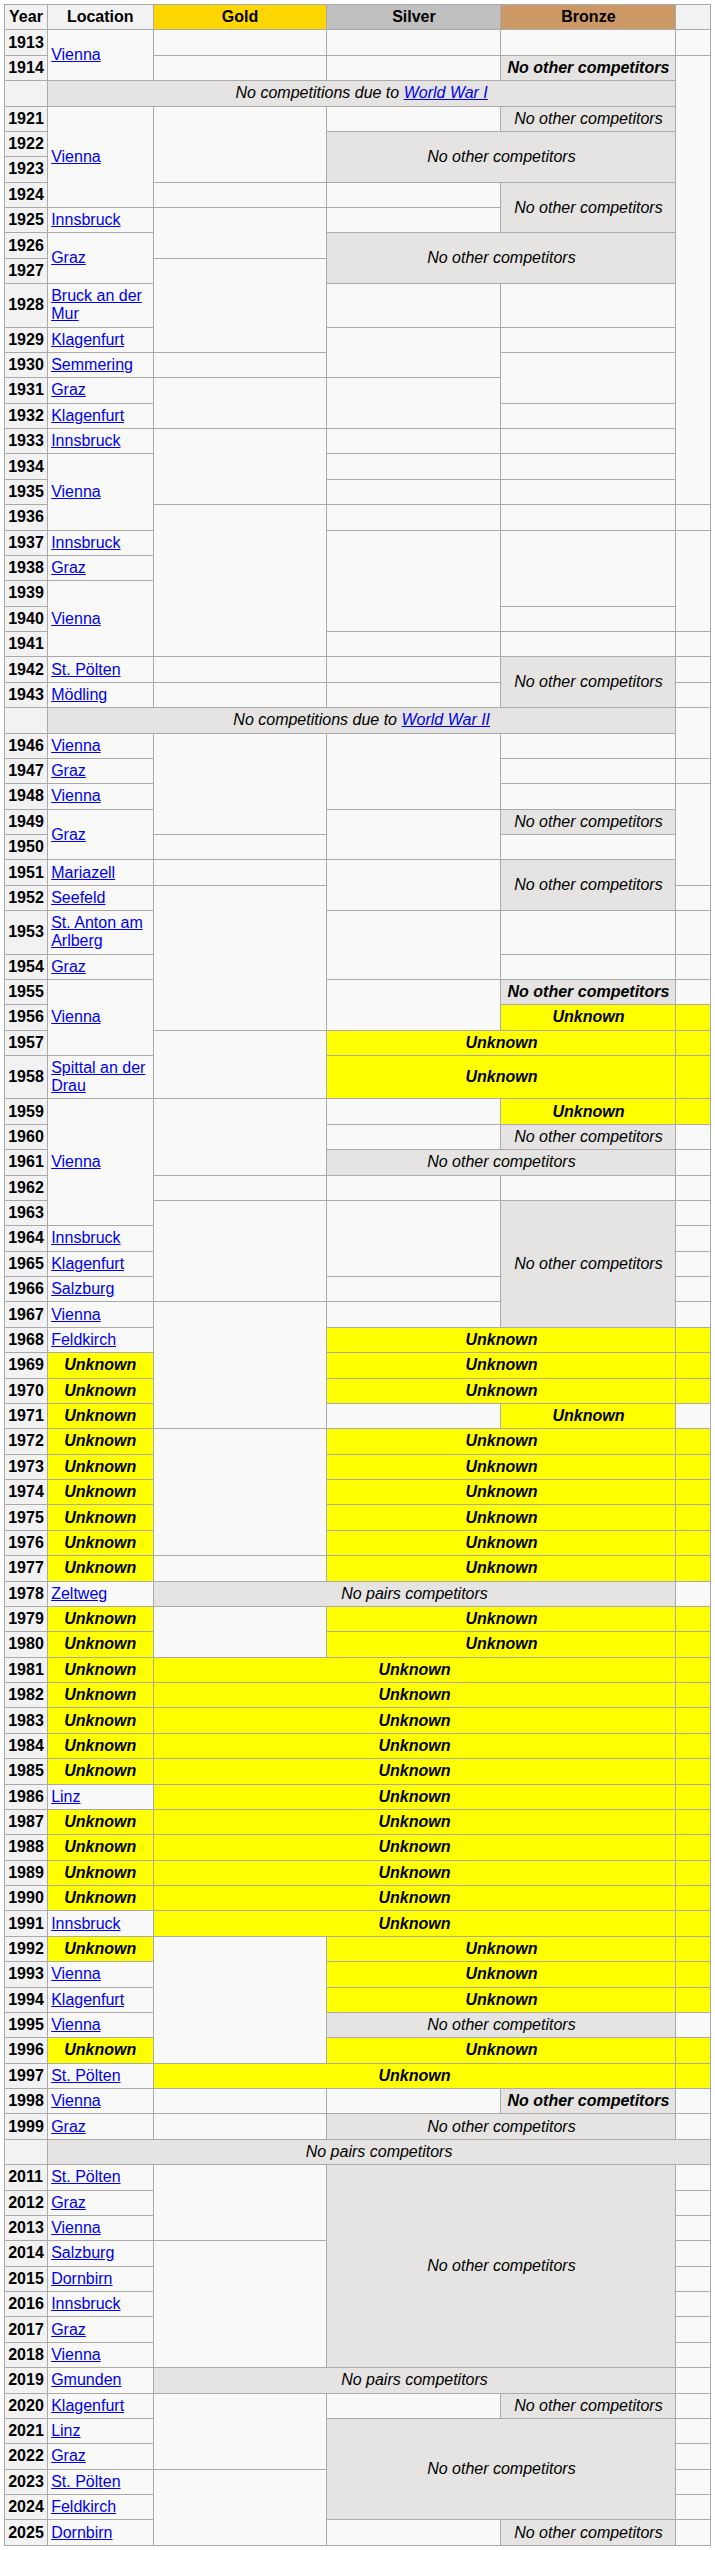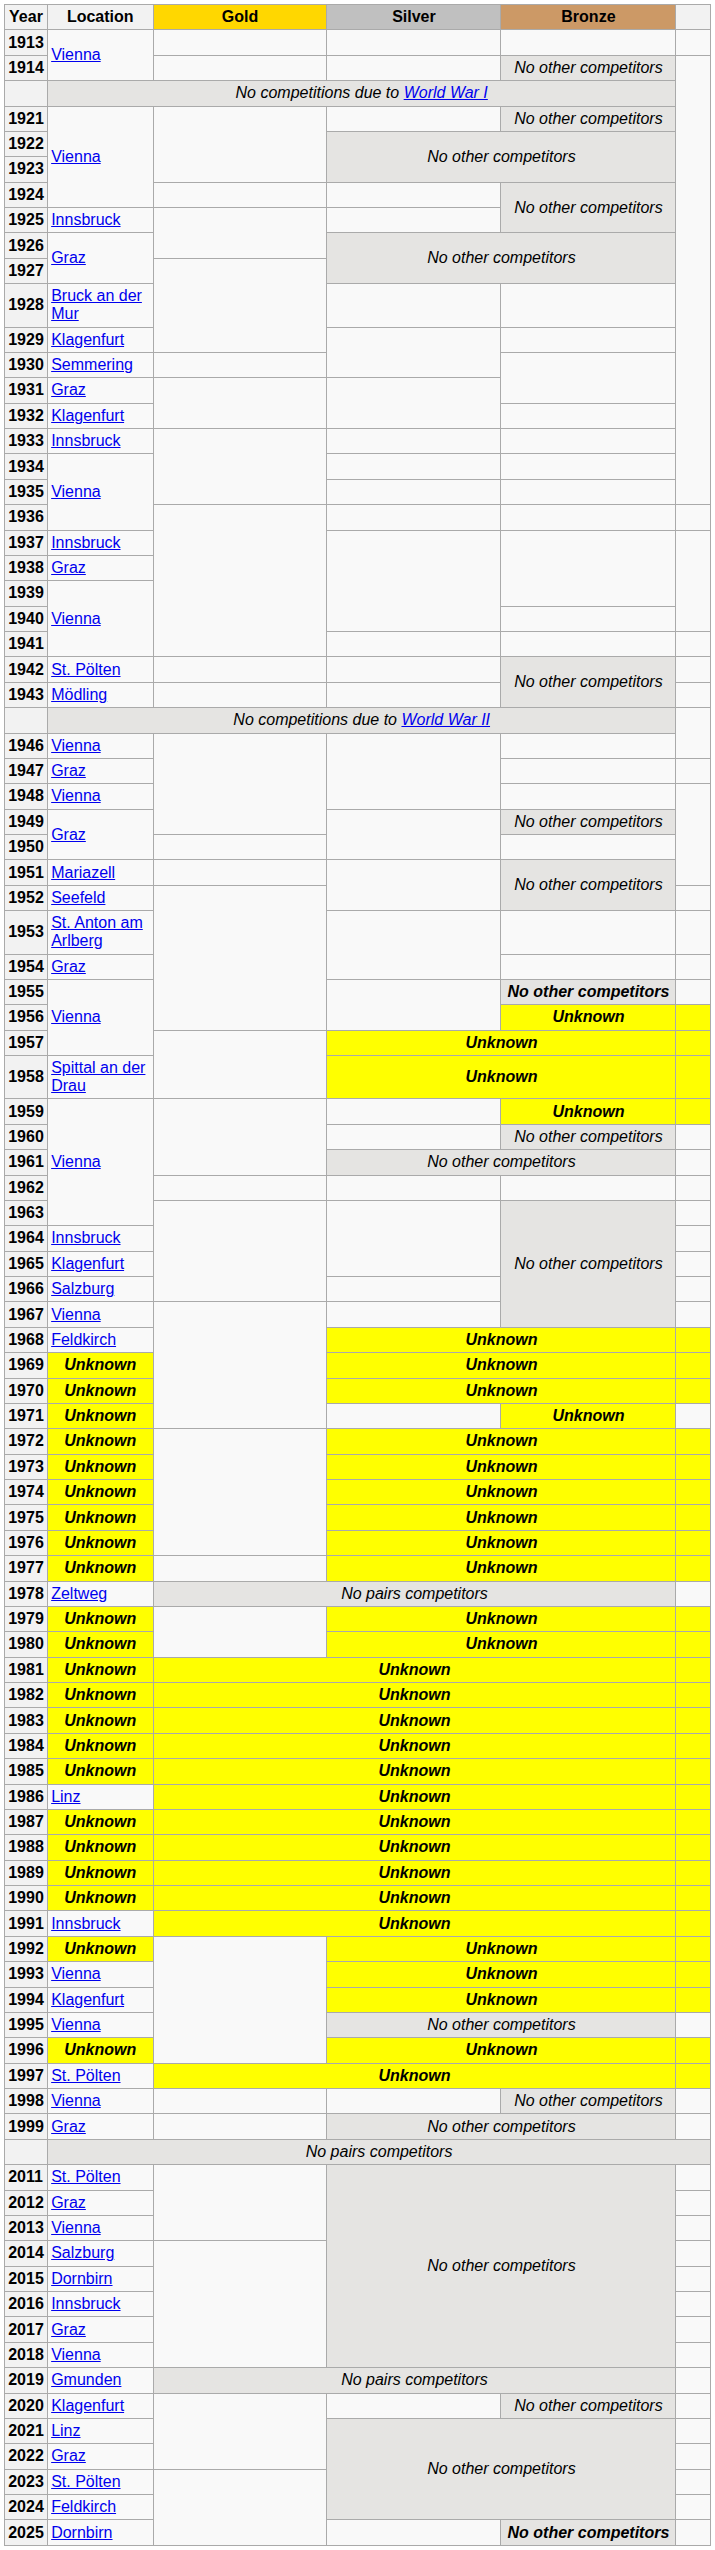(588, 67) bold -> (588, 67) normal
(588, 2101) bold -> (588, 2101) normal
(588, 2532) normal -> (588, 2532) bold
